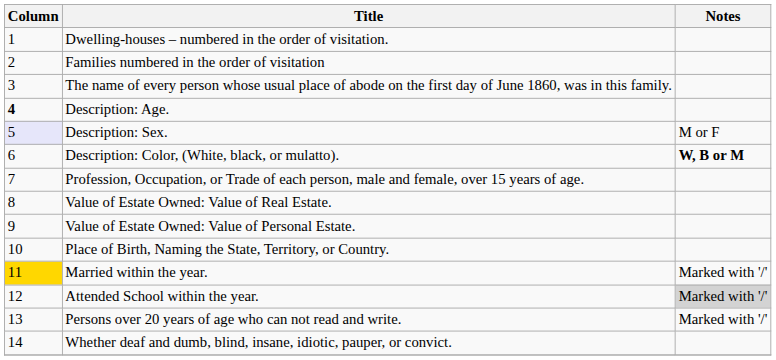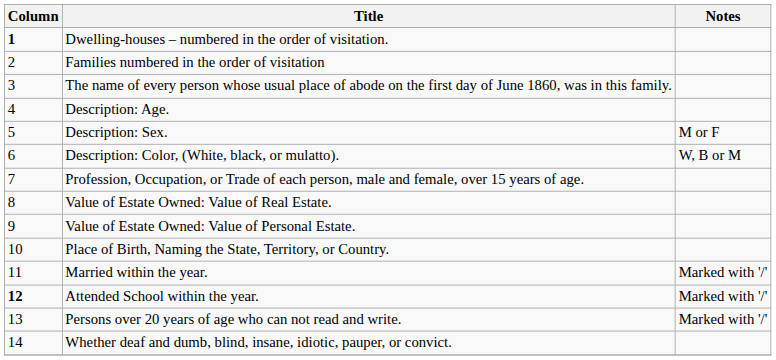(12, 39) normal -> (12, 39) bold
(12, 109) bold -> (12, 109) normal
(12, 132) lavender background -> (12, 132) no background
(711, 156) bold -> (710, 156) normal
(15, 272) gold background -> (15, 272) no background
(15, 296) normal -> (15, 296) bold
(723, 296) lightgrey background -> (723, 296) no background
